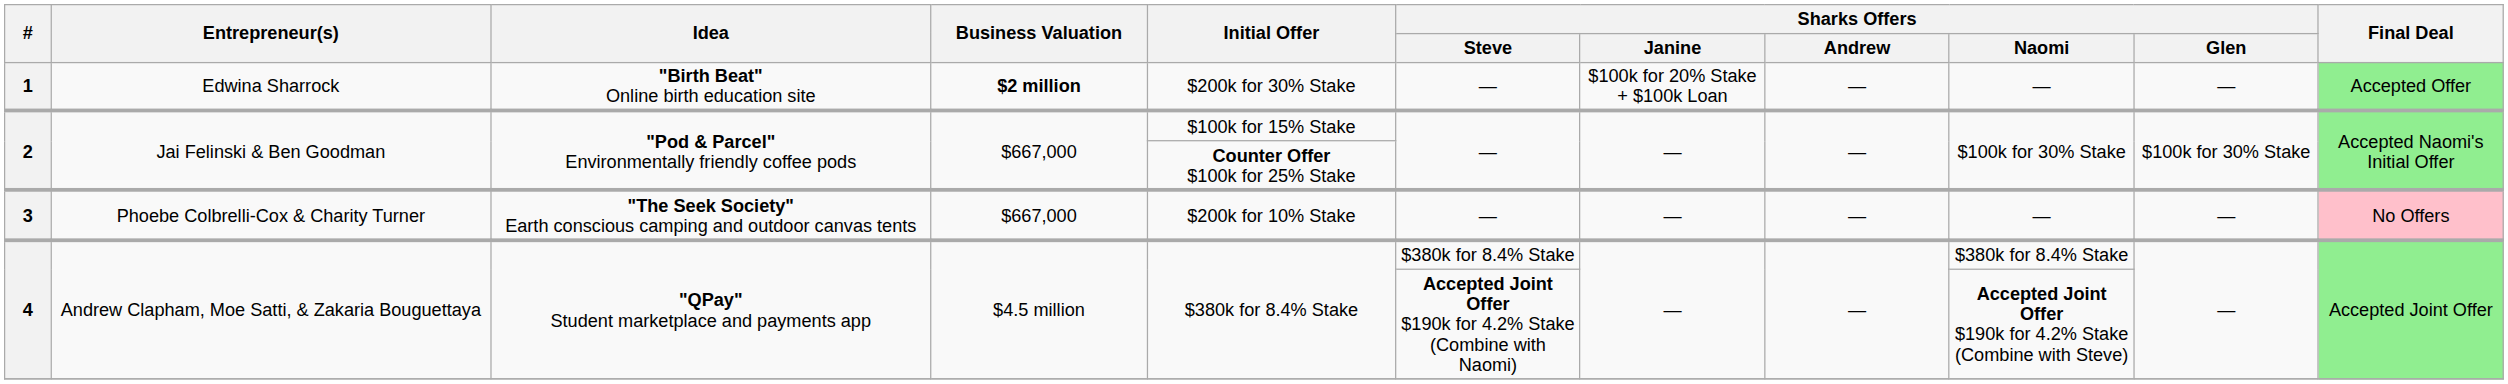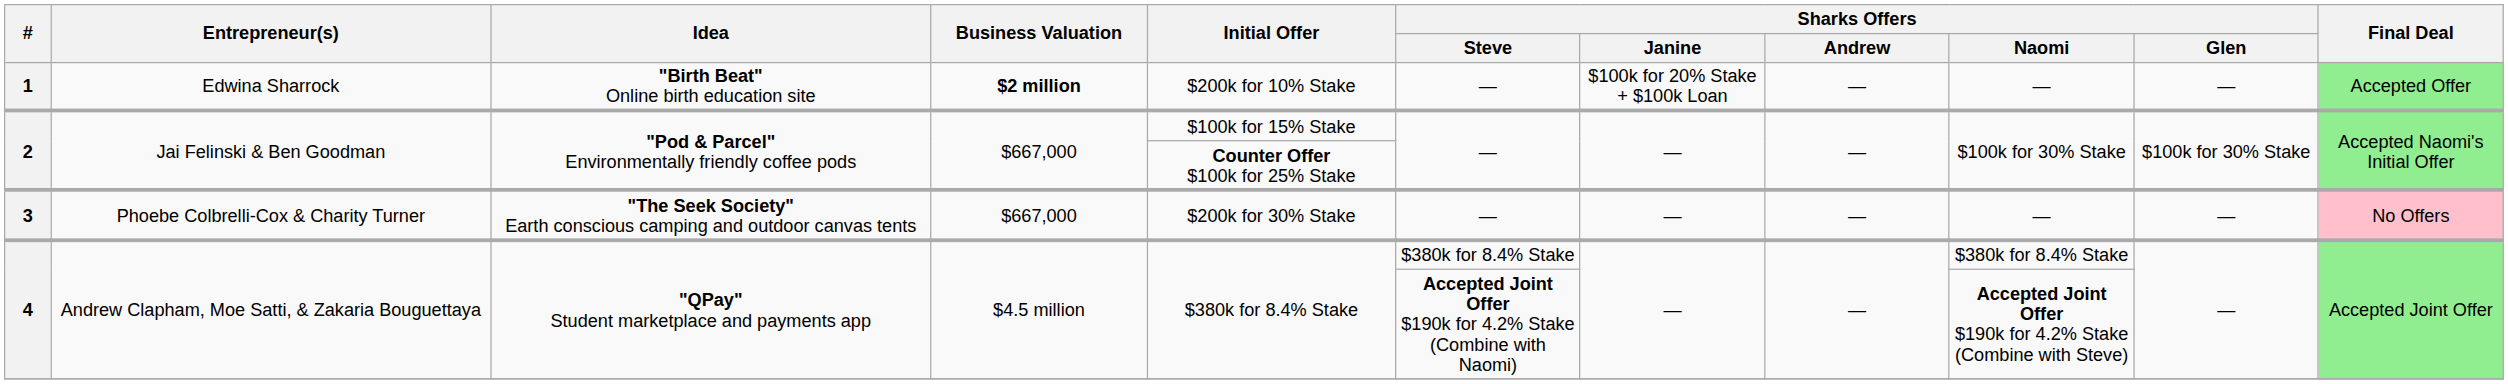(1271, 87) $200k for 30% Stake -> (1271, 87) $200k for 10% Stake
(1271, 216) $200k for 10% Stake -> (1271, 216) $200k for 30% Stake
